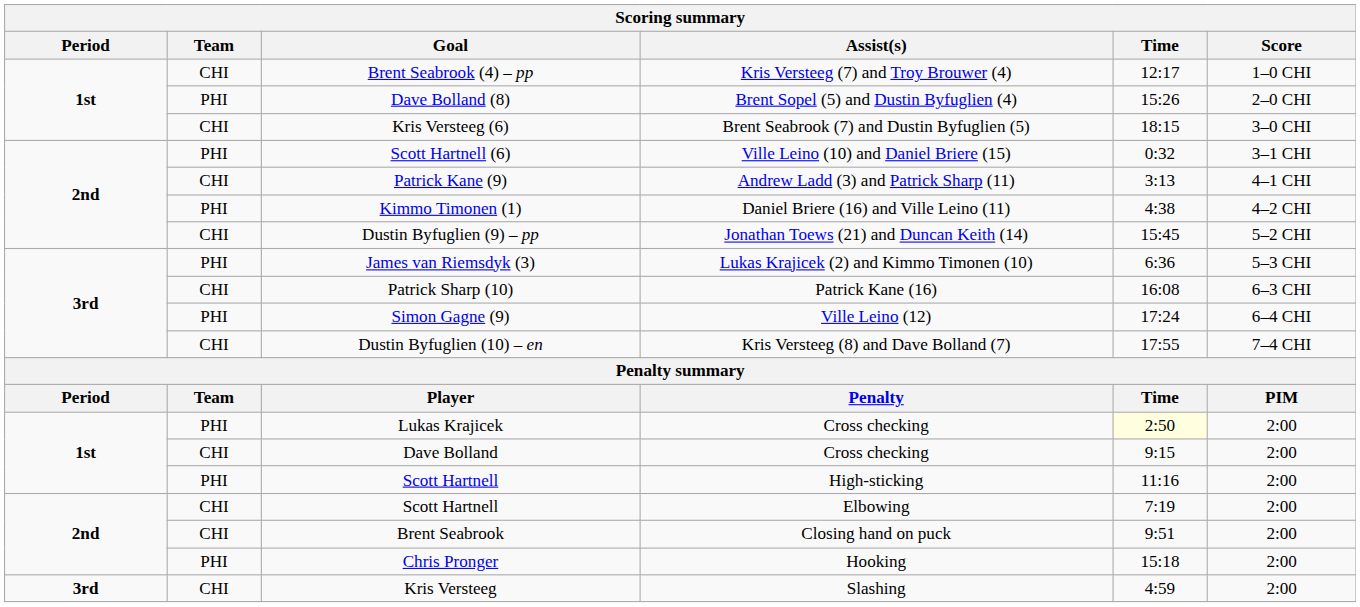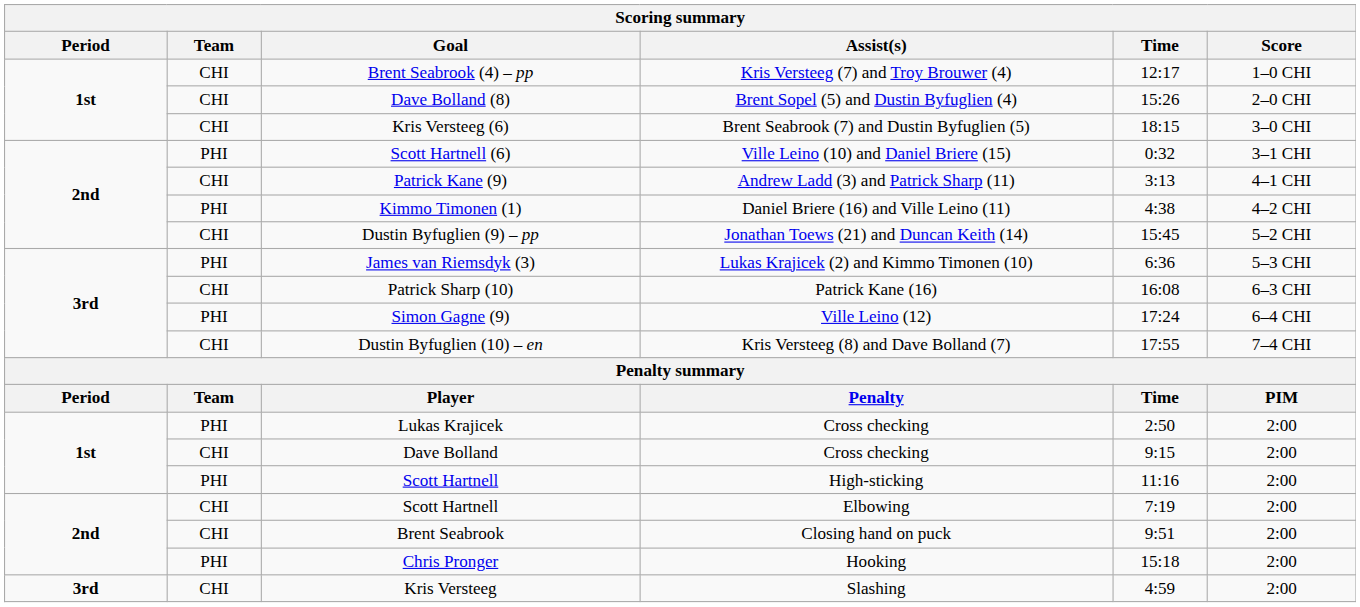(214, 99) PHI -> (214, 99) CHI
(1160, 425) lightyellow background -> (1160, 425) no background
